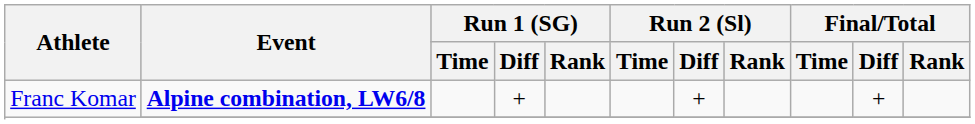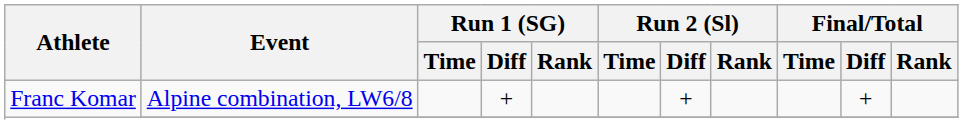(286, 98) bold -> (280, 98) normal
